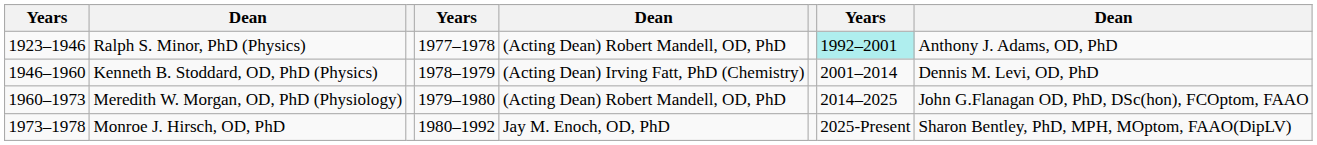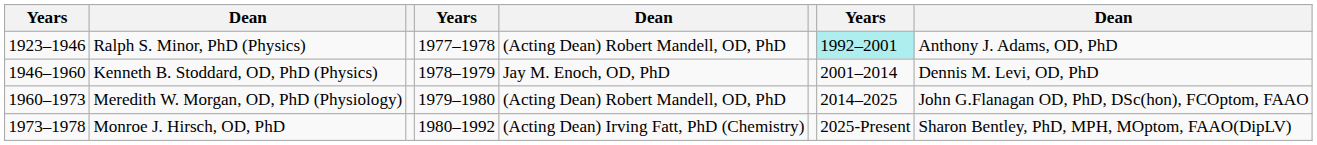(654, 72) (Acting Dean) Irving Fatt, PhD (Chemistry) -> (586, 72) Jay M. Enoch, OD, PhD
(586, 126) Jay M. Enoch, OD, PhD -> (654, 126) (Acting Dean) Irving Fatt, PhD (Chemistry)
